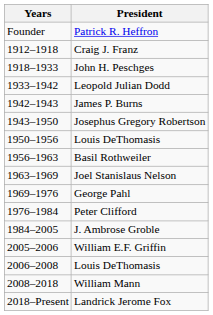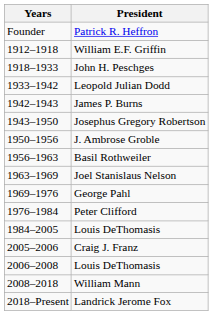(106, 49) Craig J. Franz -> (120, 49) William E.F. Griffin
(117, 139) Louis DeThomasis -> (117, 139) J. Ambrose Groble
(117, 229) J. Ambrose Groble -> (117, 229) Louis DeThomasis
(120, 247) William E.F. Griffin -> (106, 247) Craig J. Franz
